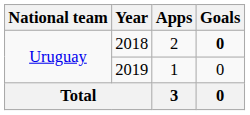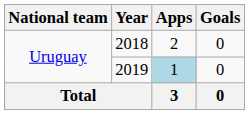(220, 43) bold -> (220, 43) normal
(174, 69) no background -> (174, 69) lightblue background
